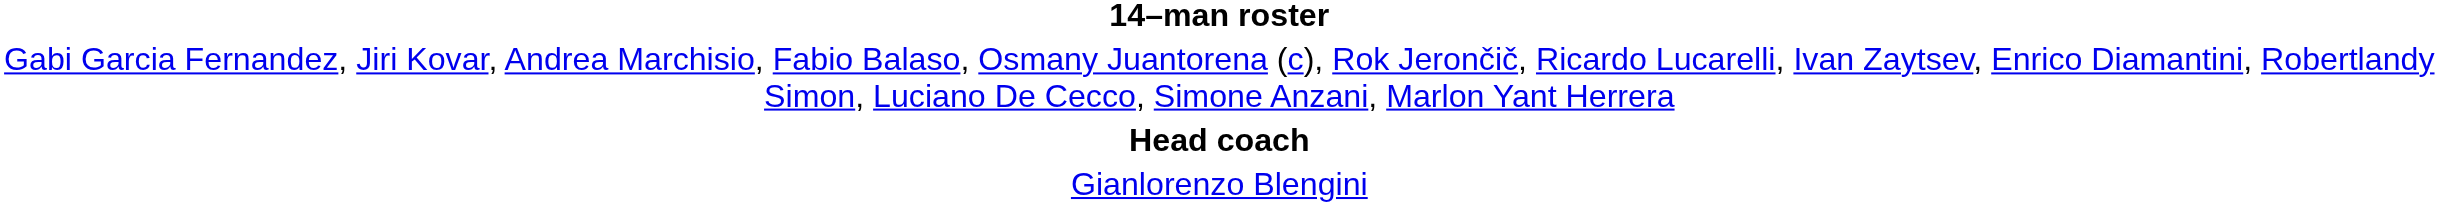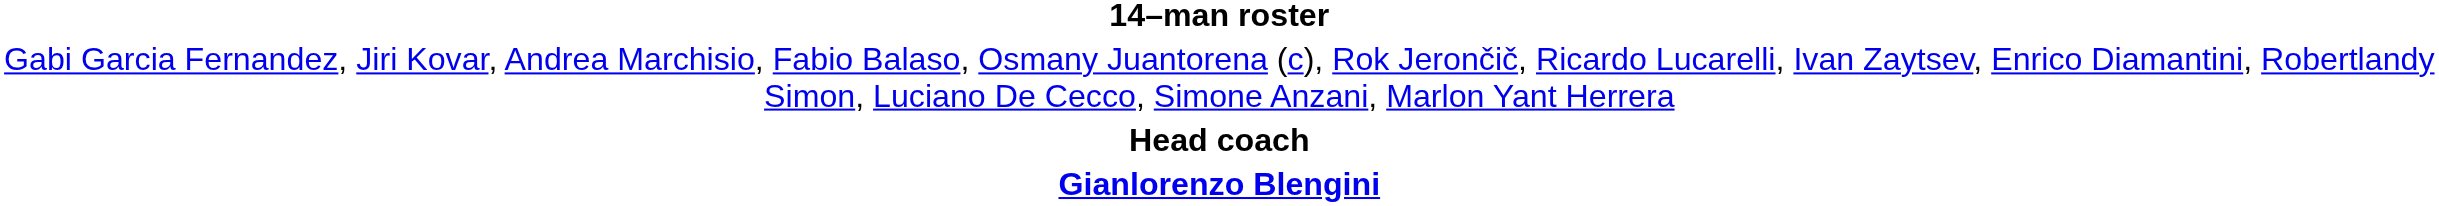(1219, 184) normal -> (1219, 184) bold
